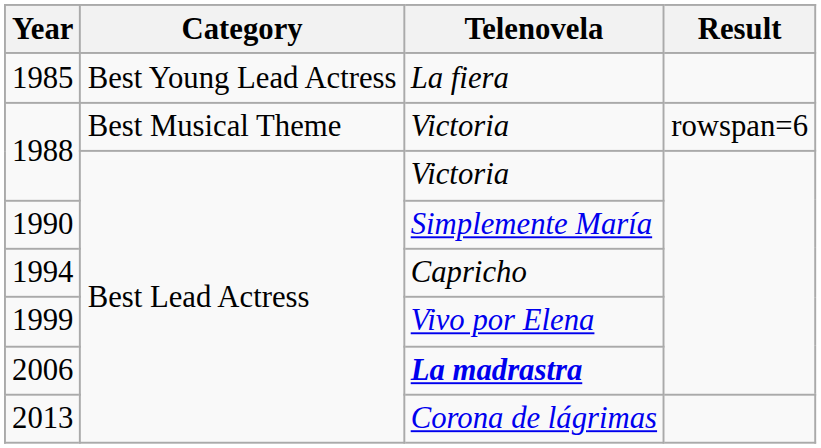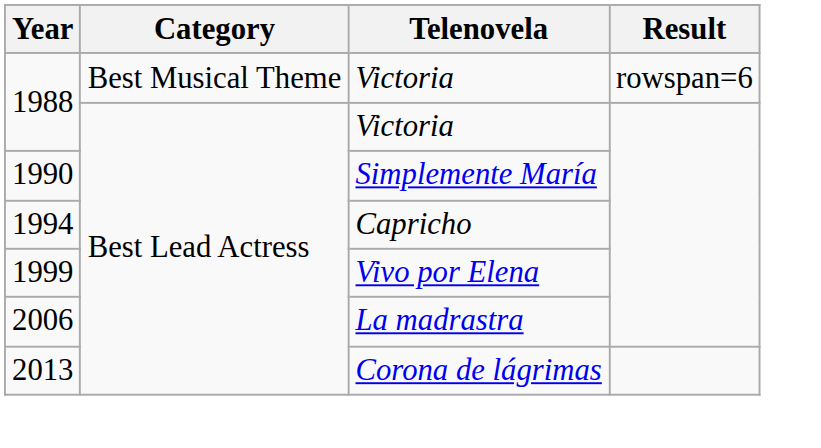- row: (43, 77)
(496, 369) bold -> (440, 321) normal
